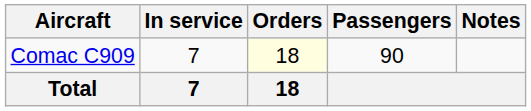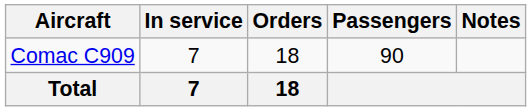(287, 55) lightyellow background -> (287, 55) no background
